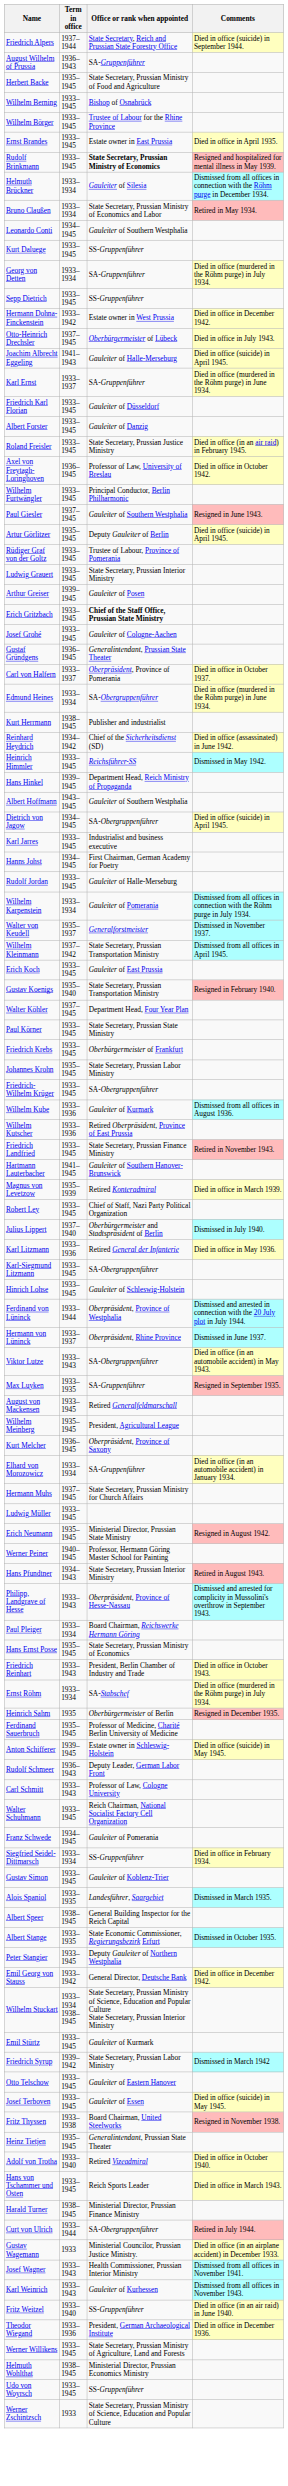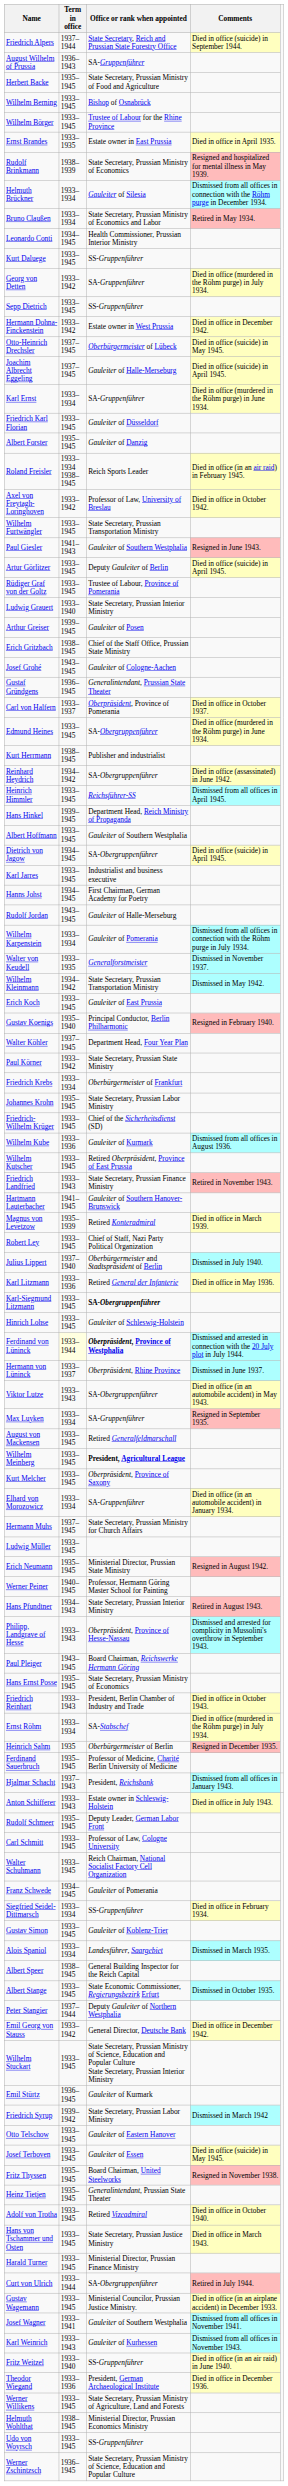(70, 142) 1933–1945 -> (70, 142) 1933–1935
(70, 162) 1933–1945 -> (70, 166) 1938–1939
(128, 162) bold -> (138, 166) normal
(138, 230) Gauleiter of Southern Westphalia -> (135, 238) Health Commissioner, Prussian Interior Ministry
(70, 274) 1933–1934 -> (70, 282) 1933–1942
(234, 338) Died in office in July 1943. -> (230, 346) Died in office (suicide) in May 1945.
(70, 358) 1941–1943 -> (70, 370) 1937–1945
(70, 382) 1933–1937 -> (70, 399) 1933–1934
(70, 426) 1933–1945 -> (70, 443) 1935–1945
(70, 446) 1933–1945 -> (70, 471) 1933–1934 1938–1945
(136, 446) State Secretary, Prussian Justice Ministry -> (118, 471) Reich Sports Leader
(70, 470) 1936–1945 -> (70, 503) 1933–1942
(129, 494) Principal Conductor, Berlin Philharmonic -> (124, 527) State Secretary, Prussian Transportation Ministry
(70, 514) 1937–1945 -> (70, 547) 1941–1943
(70, 534) 1935–1945 -> (70, 567) 1933–1945
(70, 574) 1933–1945 -> (70, 607) 1933–1940
(70, 614) 1933–1945 -> (70, 647) 1938–1945
(127, 614) bold -> (138, 647) normal
(70, 634) 1933–1945 -> (70, 667) 1943–1945
(70, 698) 1933–1934 -> (70, 731) 1933–1945
(132, 742) Chief of the Sicherheitsdienst (SD) -> (123, 775) SA-Obergruppenführer
(230, 762) Dismissed in May 1942. -> (235, 795) Dismissed from all offices in April 1945.
(70, 802) 1943–1945 -> (70, 835) 1933–1945
(70, 882) 1933–1945 -> (70, 915) 1943–1945
(70, 930) 1935–1937 -> (70, 963) 1933–1935
(70, 950) 1937–1942 -> (70, 983) 1934–1942
(237, 950) Dismissed from all offices in April 1945. -> (228, 983) Dismissed in May 1942.
(125, 990) State Secretary, Prussian Transportation Ministry -> (129, 1023) Principal Conductor, Berlin Philharmonic
(70, 1030) 1933–1945 -> (70, 1063) 1933–1942
(70, 1050) 1933–1945 -> (70, 1083) 1933–1934
(123, 1090) SA-Obergruppenführer -> (132, 1123) Chief of the Sicherheitsdienst (SD)
(70, 1129) 1933–1936 -> (70, 1163) 1933–1945
(70, 1149) 1933–1945 -> (70, 1182) 1933–1943
(123, 1269) normal -> (124, 1302) bold
(70, 1313) no background -> (70, 1346) lightyellow background
(129, 1313) normal -> (129, 1346) bold
(70, 1385) 1933–1935 -> (70, 1419) 1933–1934
(70, 1425) 1935–1945 -> (70, 1458) 1933–1945
(134, 1425) normal -> (137, 1458) bold
(70, 1445) 1936–1945 -> (70, 1478) 1933–1945
(70, 1630) 1933–1934 -> (70, 1663) 1943–1945
+ row: (31, 1783)
(70, 1749) 1939–1945 -> (70, 1803) 1933–1943
(232, 1749) Died in office (suicide) in May 1945. -> (232, 1803) Died in office in July 1943.
(70, 1769) 1936–1943 -> (70, 1822) 1935–1945
(70, 1789) 1933–1943 -> (70, 1842) 1933–1945
(70, 1897) 1933–1935 -> (70, 1950) 1933–1934
(70, 1937) 1933–1935 -> (70, 1990) 1933–1945
(70, 1957) 1933–1945 -> (70, 2010) 1937–1944
(70, 2010) 1933–1934 1938–1945 -> (70, 2063) 1933–1945
(70, 2042) 1933–1945 -> (70, 2095) 1936–1945
(70, 2122) 1933–1938 -> (70, 2175) 1935–1945
(70, 2162) 1933–1940 -> (70, 2215) 1933–1945
(119, 2186) Reich Sports Leader -> (135, 2239) State Secretary, Prussian Justice Ministry
(70, 2210) 1938–1945 -> (70, 2263) 1933–1945
(69, 2250) 1933 -> (70, 2303) 1933–1945
(70, 2270) 1933–1943 -> (70, 2323) 1933–1941
(135, 2270) Health Commissioner, Prussian Interior Ministry -> (138, 2323) Gauleiter of Southern Westphalia
(69, 2414) 1933 -> (70, 2467) 1936–1945
